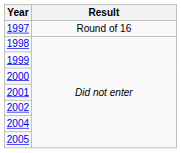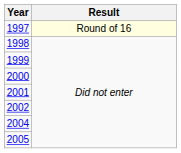(104, 29) no background -> (104, 29) lightyellow background
